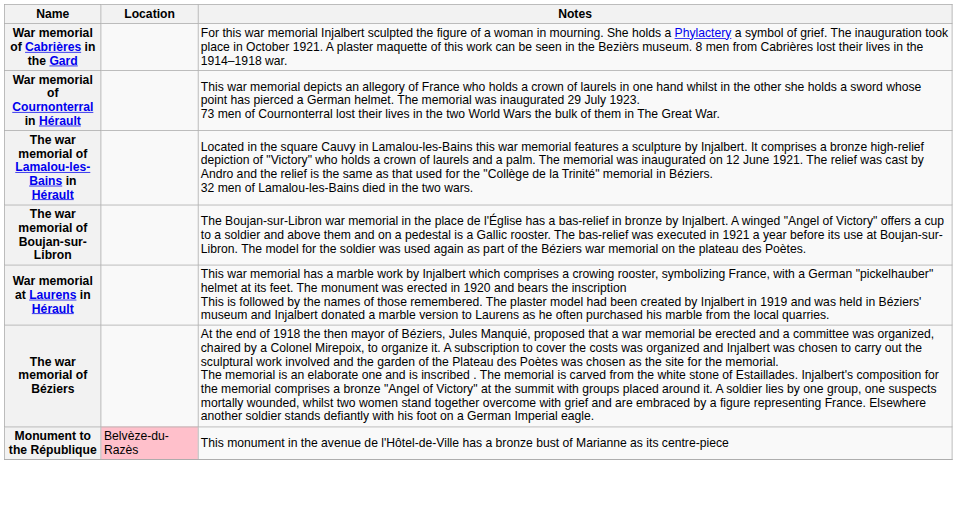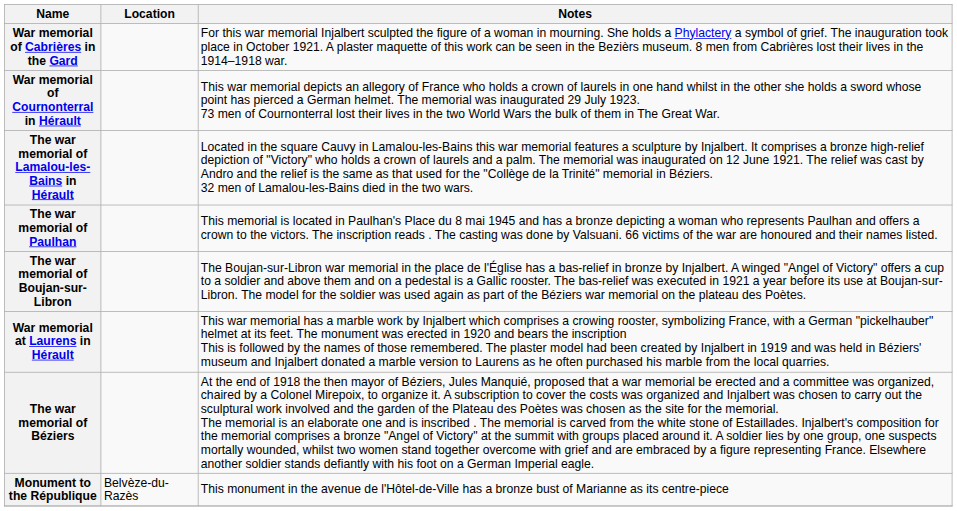+ row: (53, 228)
(136, 443) pink background -> (136, 489) no background
